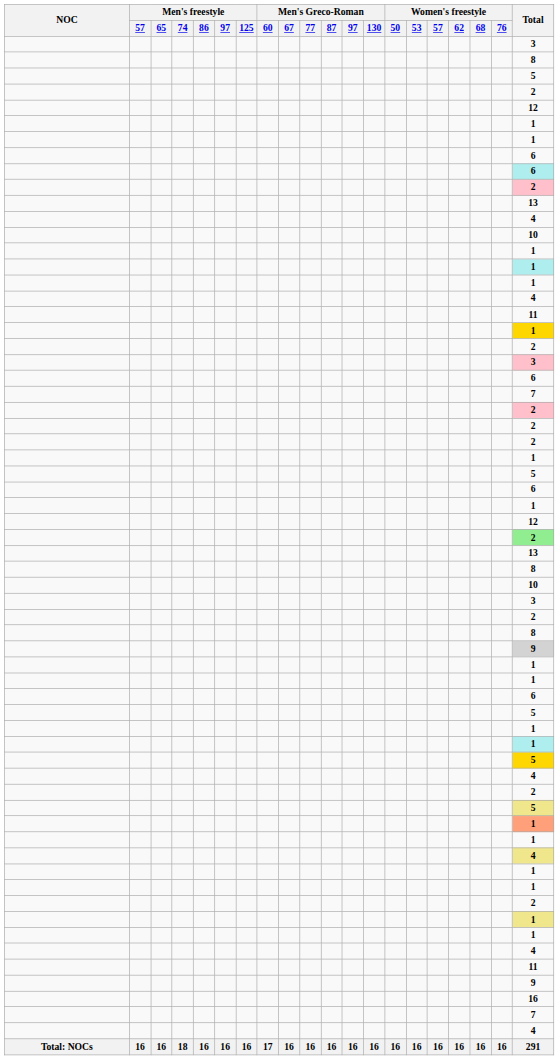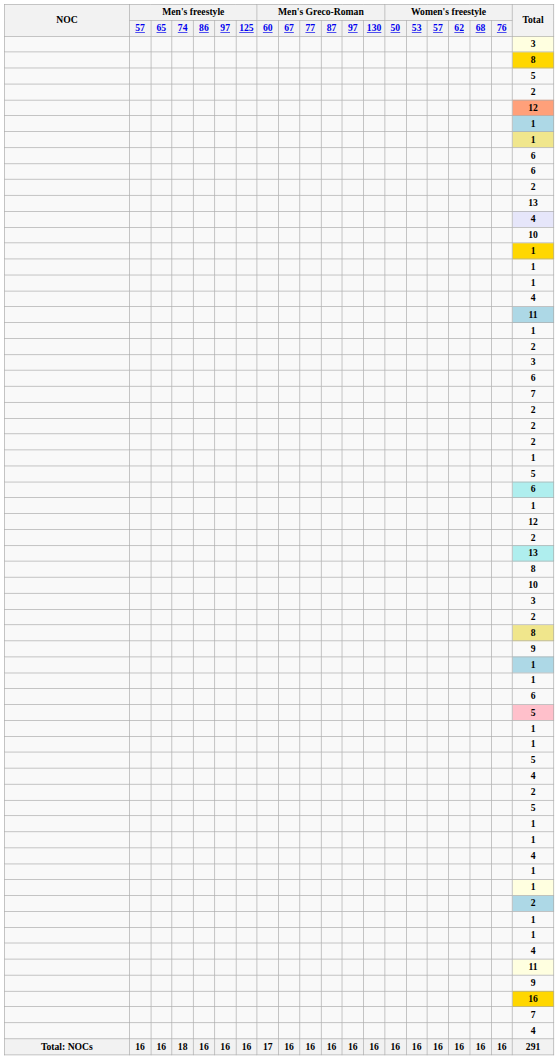(533, 44) no background -> (533, 44) lightyellow background
(533, 60) no background -> (533, 60) gold background
(533, 108) no background -> (533, 108) lightsalmon background
(533, 124) no background -> (533, 124) lightblue background
(533, 140) no background -> (533, 140) khaki background
(533, 171) paleturquoise background -> (533, 171) no background
(533, 187) pink background -> (533, 187) no background
(533, 219) no background -> (533, 219) lavender background
(533, 251) no background -> (533, 251) gold background
(533, 267) paleturquoise background -> (533, 267) no background
(533, 315) no background -> (533, 315) lightblue background
(533, 331) gold background -> (533, 331) no background
(533, 362) pink background -> (533, 362) no background
(533, 410) pink background -> (533, 410) no background
(533, 490) no background -> (533, 490) paleturquoise background
(533, 537) lightgreen background -> (533, 537) no background
(533, 553) no background -> (533, 553) paleturquoise background
(533, 633) no background -> (533, 633) khaki background
(533, 649) lightgrey background -> (533, 649) no background
(533, 665) no background -> (533, 665) lightblue background
(533, 712) no background -> (533, 712) pink background
(533, 744) paleturquoise background -> (533, 744) no background
(533, 760) gold background -> (533, 760) no background
(533, 808) khaki background -> (533, 808) no background
(533, 824) lightsalmon background -> (533, 824) no background
(533, 856) khaki background -> (533, 856) no background
(533, 888) no background -> (533, 888) lightyellow background
(533, 903) no background -> (533, 903) lightblue background
(533, 919) khaki background -> (533, 919) no background
(533, 967) no background -> (533, 967) lightyellow background
(533, 999) no background -> (533, 999) gold background
